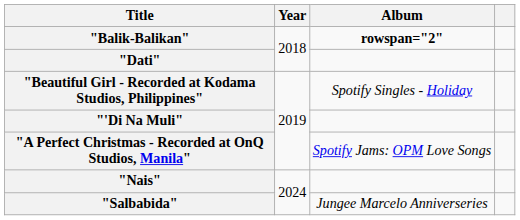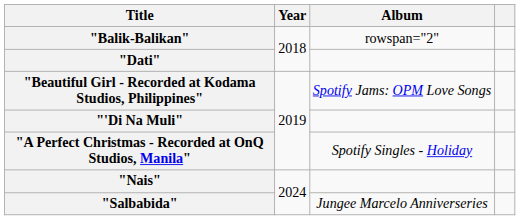(402, 37) bold -> (402, 37) normal
(402, 90) Spotify Singles - Holiday -> (402, 90) Spotify Jams: OPM Love Songs
(402, 151) Spotify Jams: OPM Love Songs -> (402, 151) Spotify Singles - Holiday
